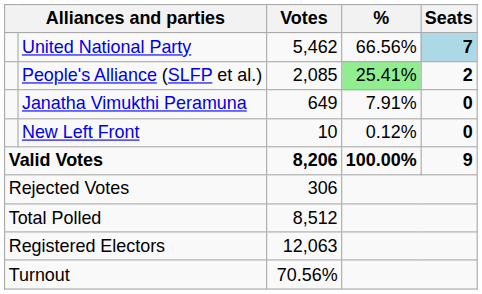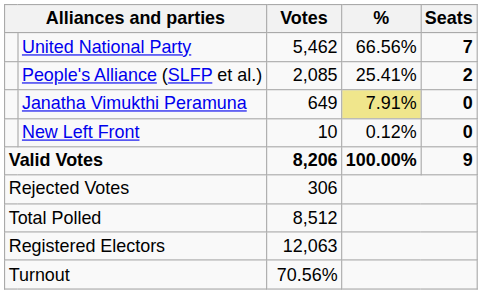(468, 47) lightblue background -> (468, 47) no background
(386, 75) lightgreen background -> (386, 75) no background
(391, 103) no background -> (391, 103) khaki background
